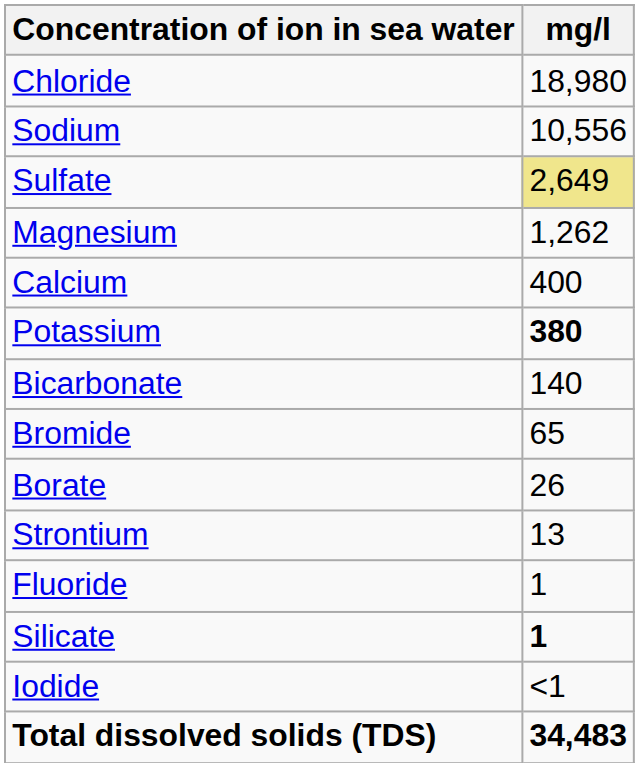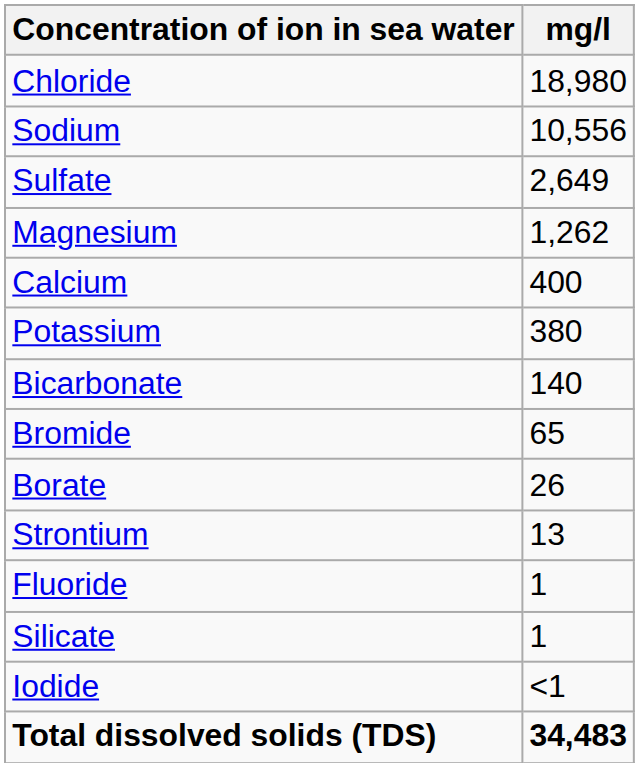(569, 181) khaki background -> (569, 181) no background
(556, 332) bold -> (556, 332) normal
(538, 635) bold -> (538, 635) normal
